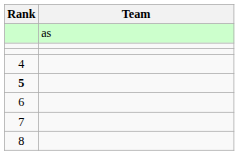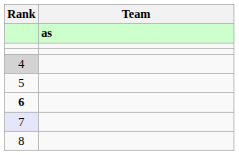(46, 33) normal -> (47, 33) bold
(21, 63) no background -> (21, 63) lightgrey background
(21, 83) bold -> (21, 83) normal
(21, 102) normal -> (21, 102) bold
(21, 121) no background -> (21, 121) lavender background
